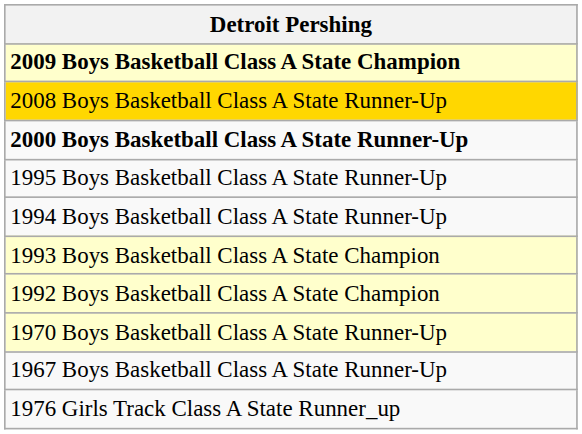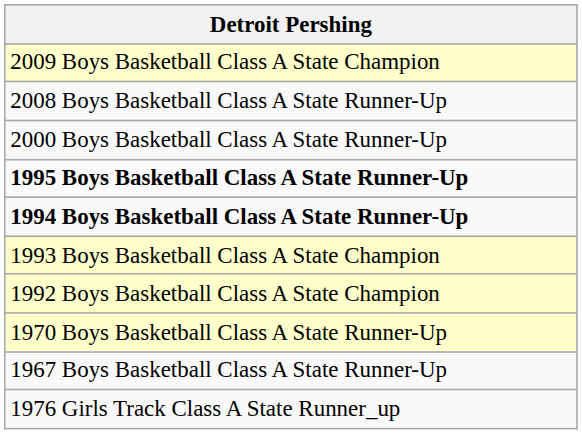(235, 62) bold -> (225, 62) normal
(229, 100) gold background -> (229, 100) no background
(239, 139) bold -> (229, 139) normal
(229, 177) normal -> (239, 177) bold
(229, 216) normal -> (239, 216) bold
